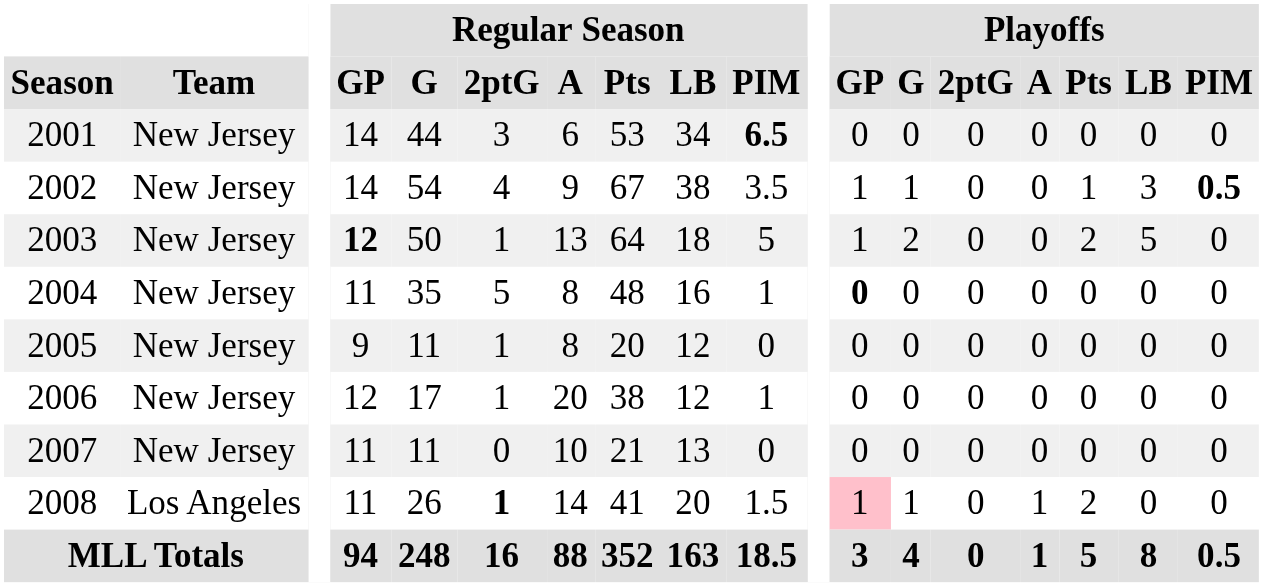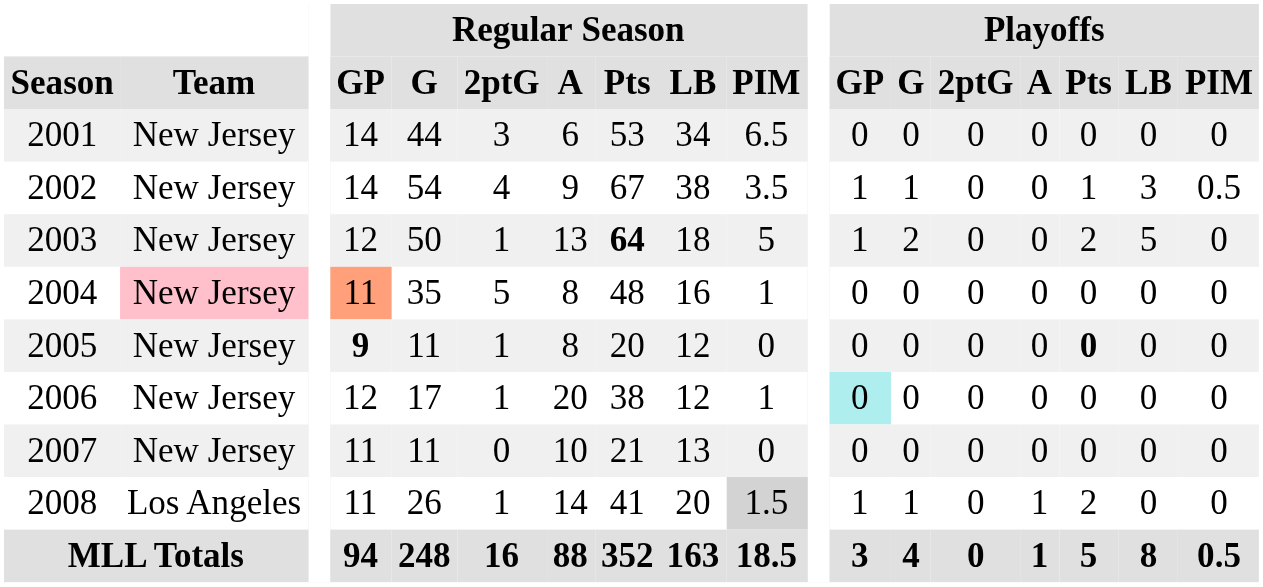(766, 134) bold -> (766, 134) normal
(1219, 187) bold -> (1219, 187) normal
(360, 239) bold -> (360, 239) normal
(627, 239) normal -> (627, 239) bold
(214, 292) no background -> (214, 292) pink background
(360, 292) no background -> (360, 292) lightsalmon background
(860, 292) bold -> (860, 292) normal
(360, 345) normal -> (360, 345) bold
(1089, 345) normal -> (1089, 345) bold
(860, 397) no background -> (860, 397) paleturquoise background
(502, 502) bold -> (502, 502) normal
(766, 502) no background -> (766, 502) lightgrey background
(860, 502) pink background -> (860, 502) no background
